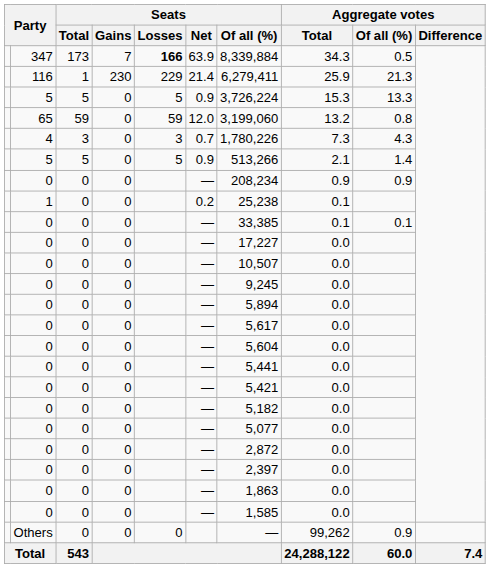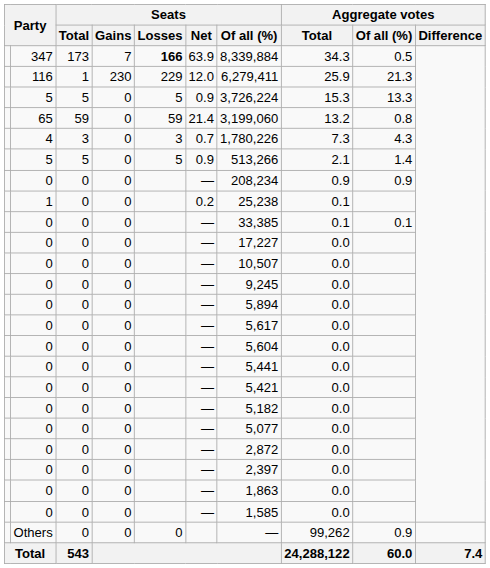(201, 77) 21.4 -> (201, 77) 12.0
(201, 118) 12.0 -> (201, 118) 21.4
